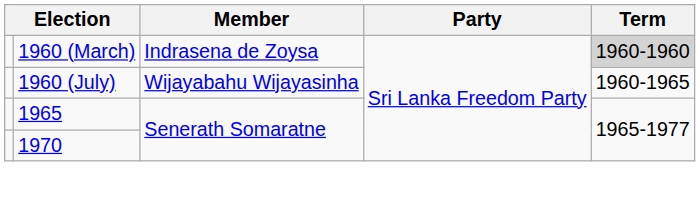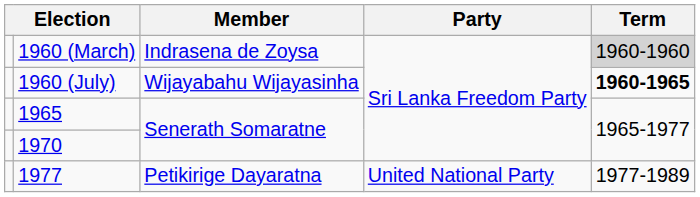(643, 82) normal -> (643, 82) bold
+ row: (40, 176)
